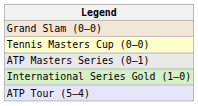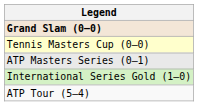(54, 29) normal -> (54, 29) bold
(48, 93) lavender background -> (48, 93) no background
